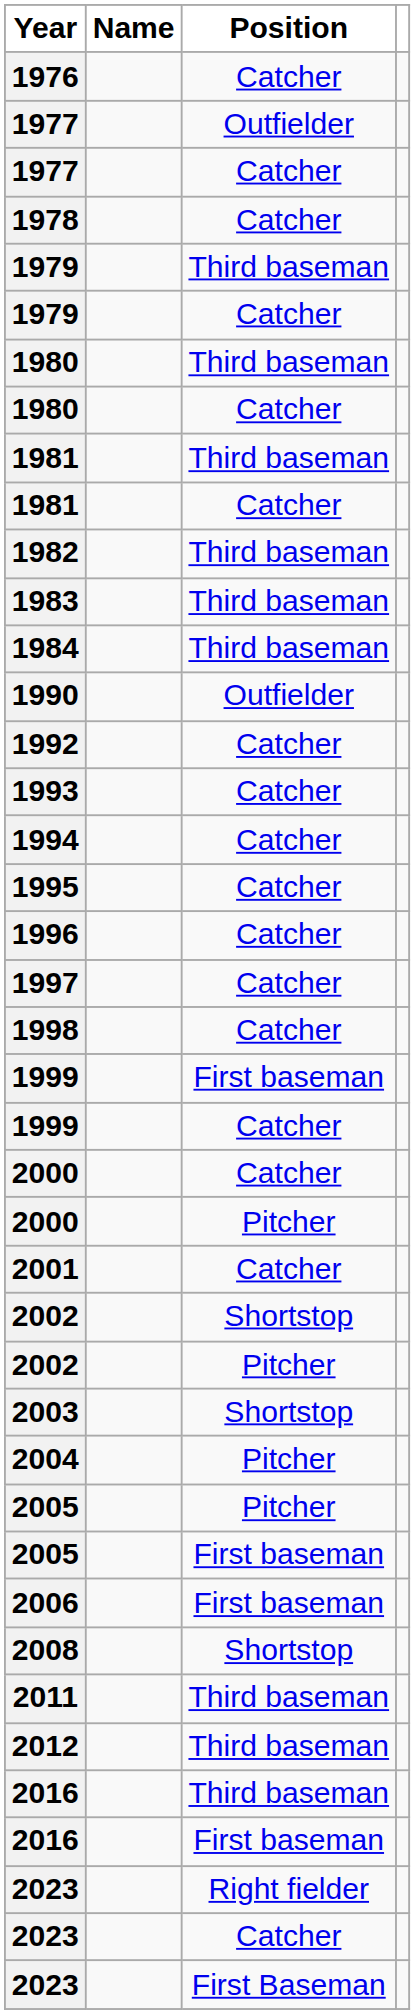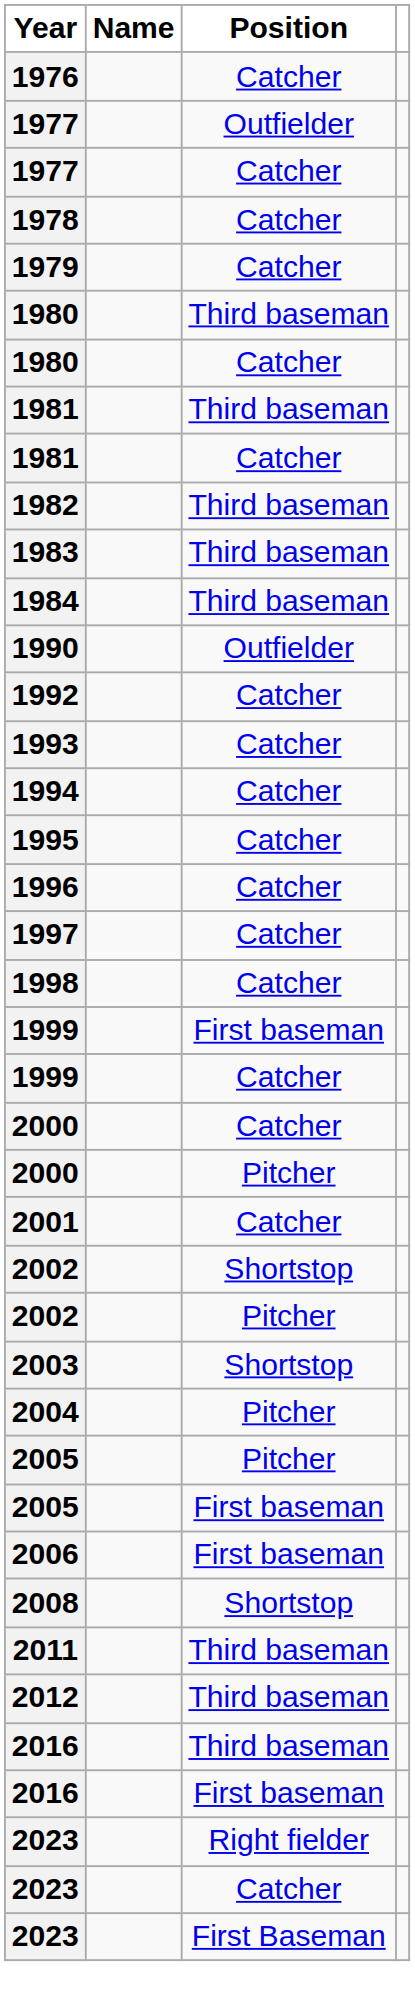- row: (45, 266)
